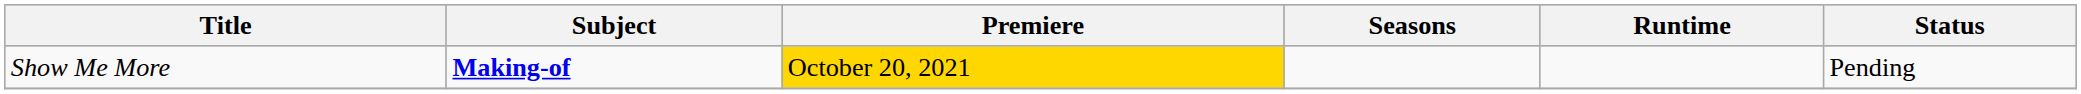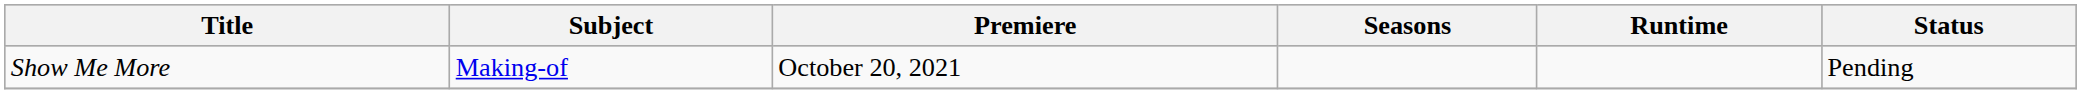(512, 66) bold -> (512, 66) normal
(879, 66) gold background -> (870, 66) no background
